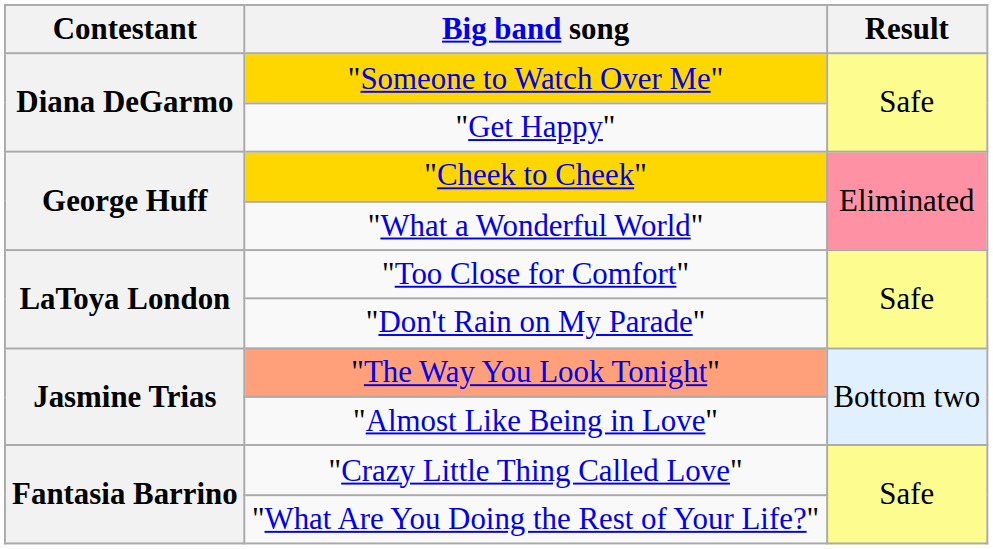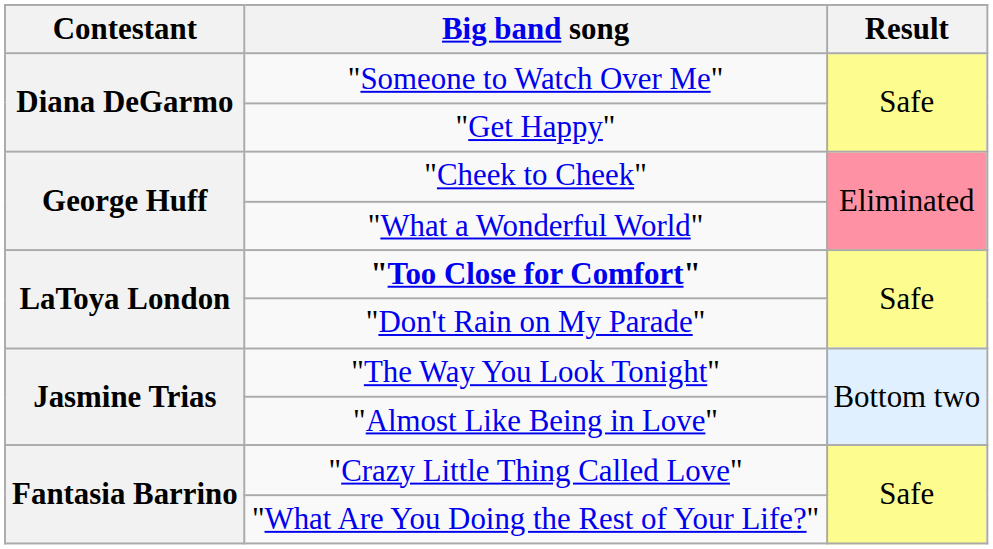(536, 77) gold background -> (536, 77) no background
(536, 175) gold background -> (536, 175) no background
(536, 273) normal -> (536, 273) bold
(536, 371) lightsalmon background -> (536, 371) no background
